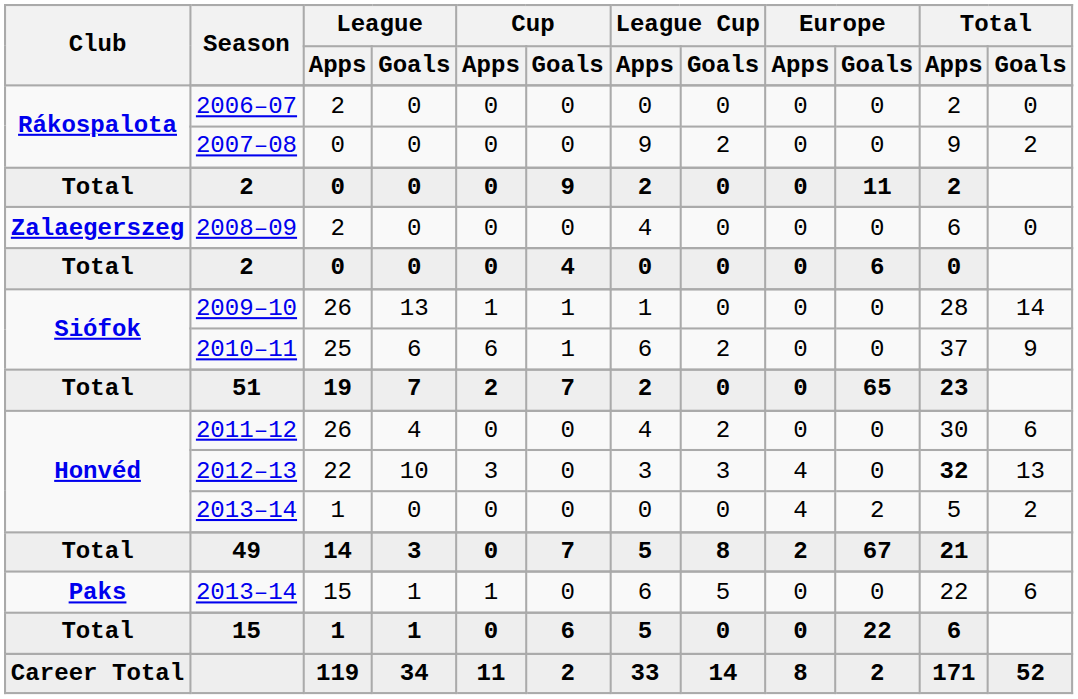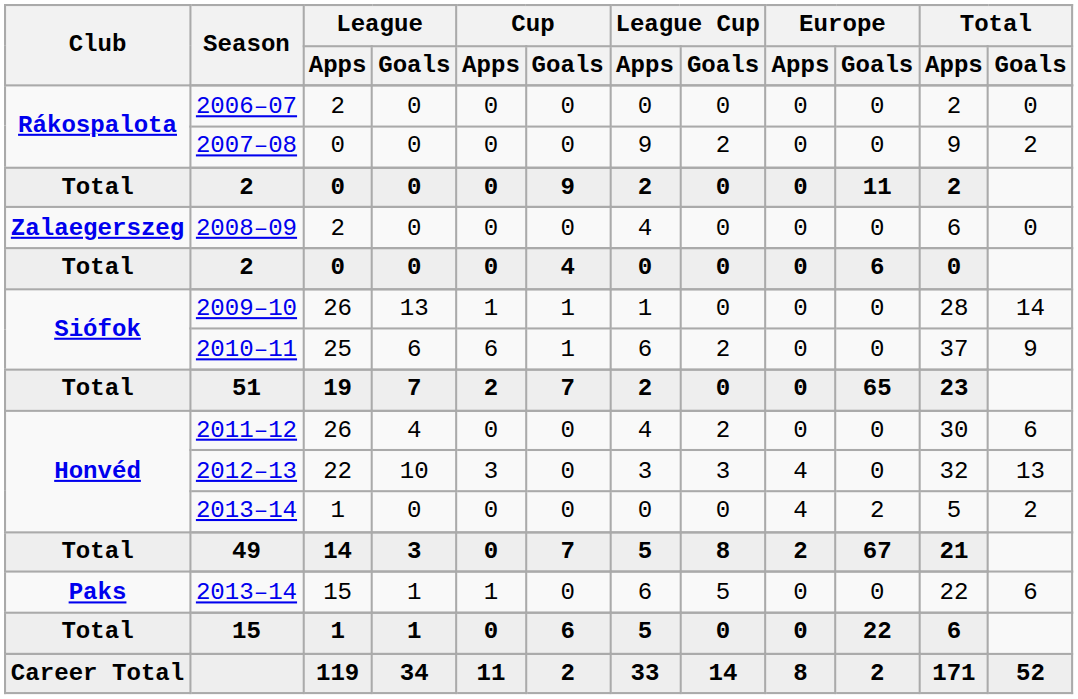(954, 470) bold -> (954, 470) normal
